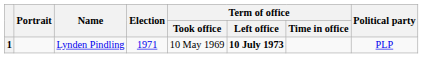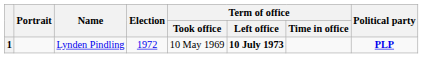(147, 45) 1971 -> (147, 45) 1972
(384, 45) normal -> (384, 45) bold
